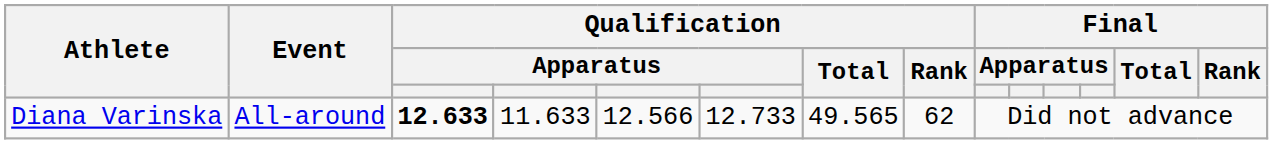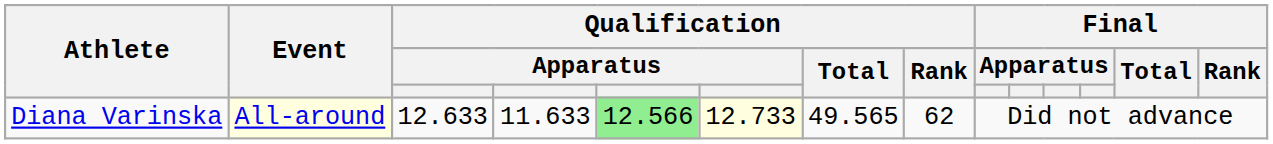(310, 117) no background -> (310, 117) lightyellow background
(443, 117) bold -> (443, 117) normal
(648, 117) no background -> (648, 117) lightgreen background
(751, 117) no background -> (751, 117) lightyellow background
